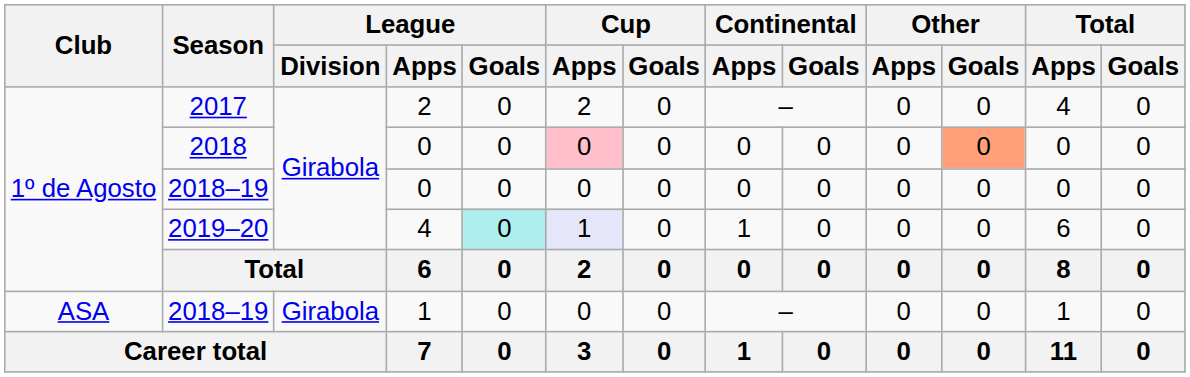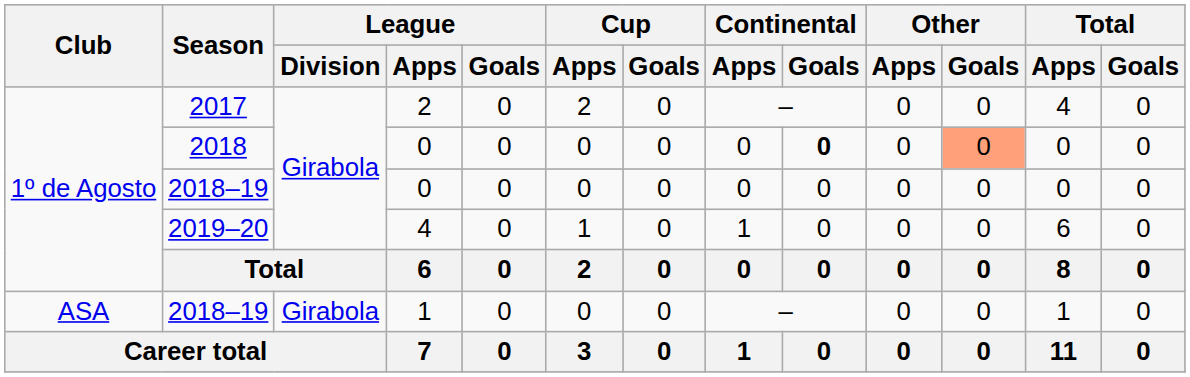(584, 147) pink background -> (584, 147) no background
(824, 147) normal -> (824, 147) bold
(504, 229) paleturquoise background -> (504, 229) no background
(584, 229) lavender background -> (584, 229) no background
